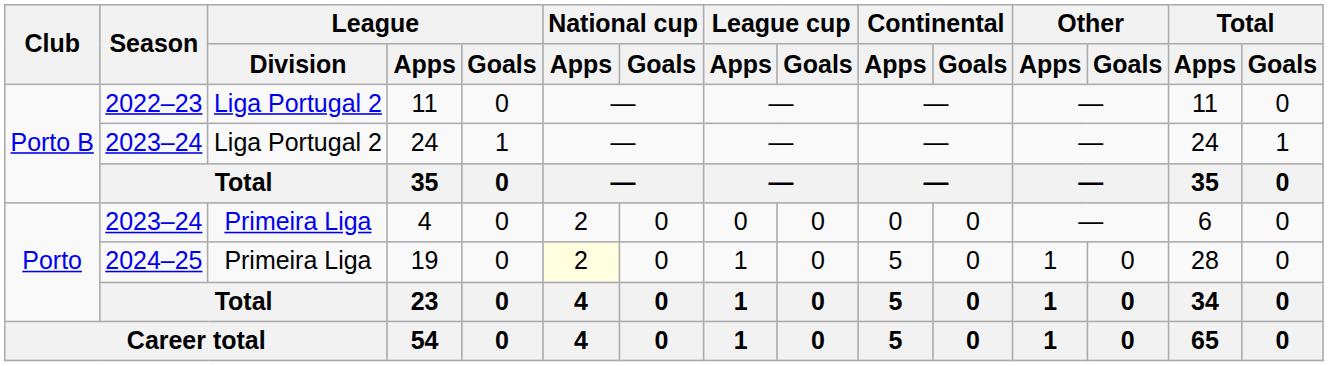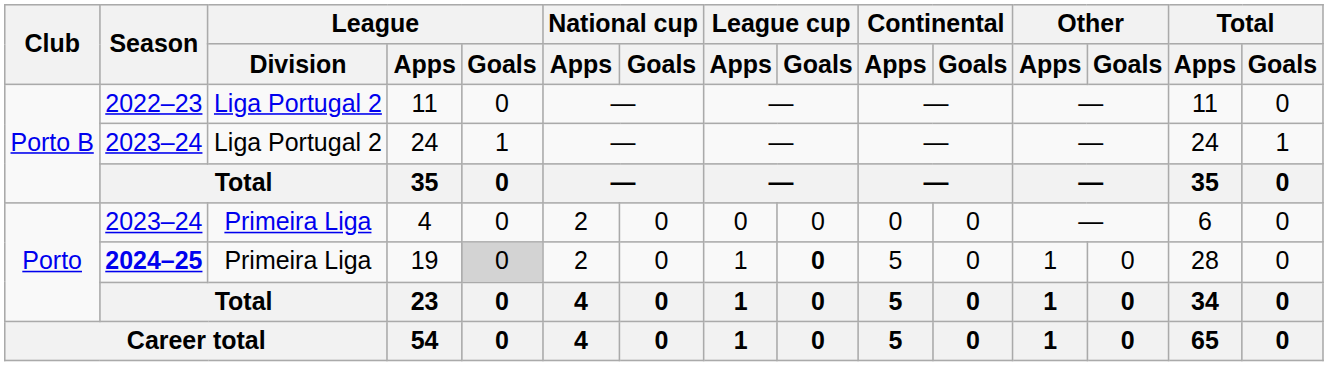(154, 261) normal -> (154, 261) bold
(502, 261) no background -> (502, 261) lightgrey background
(581, 261) lightyellow background -> (581, 261) no background
(818, 261) normal -> (818, 261) bold
